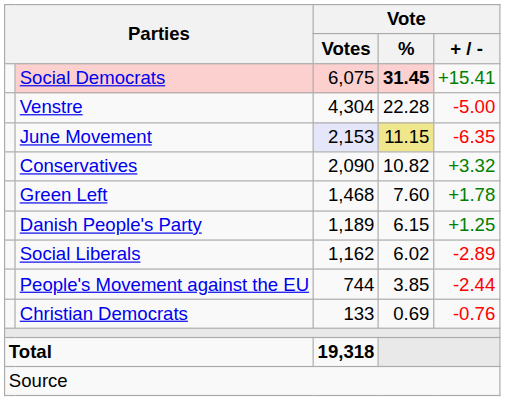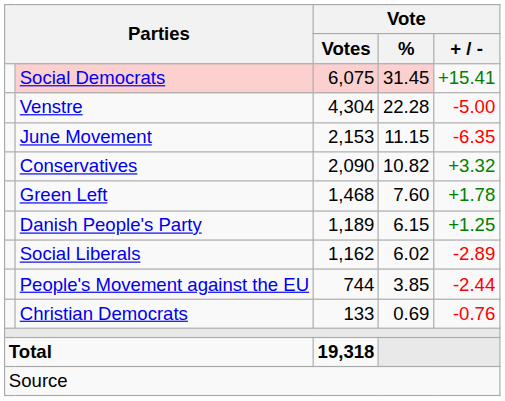(406, 78) bold -> (406, 78) normal
(351, 136) lavender background -> (351, 136) no background
(407, 136) khaki background -> (407, 136) no background
